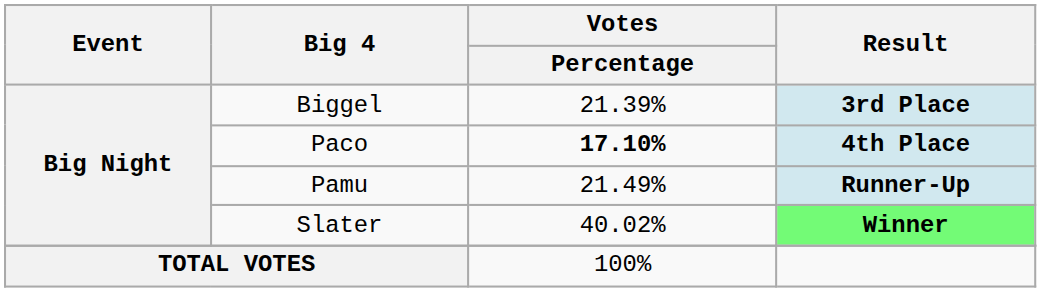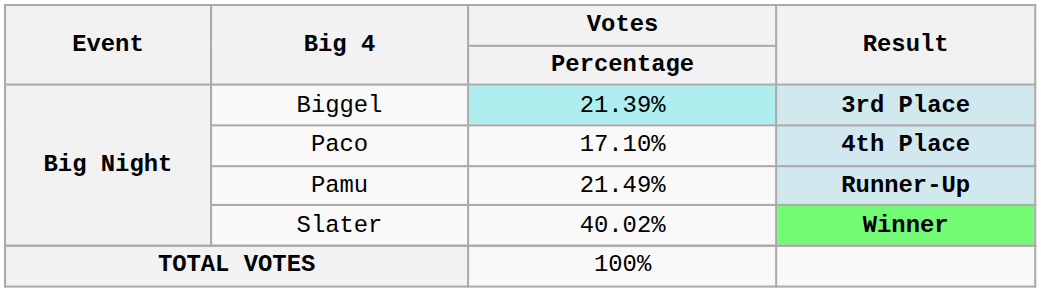(623, 105) no background -> (623, 105) paleturquoise background
(623, 145) bold -> (623, 145) normal
